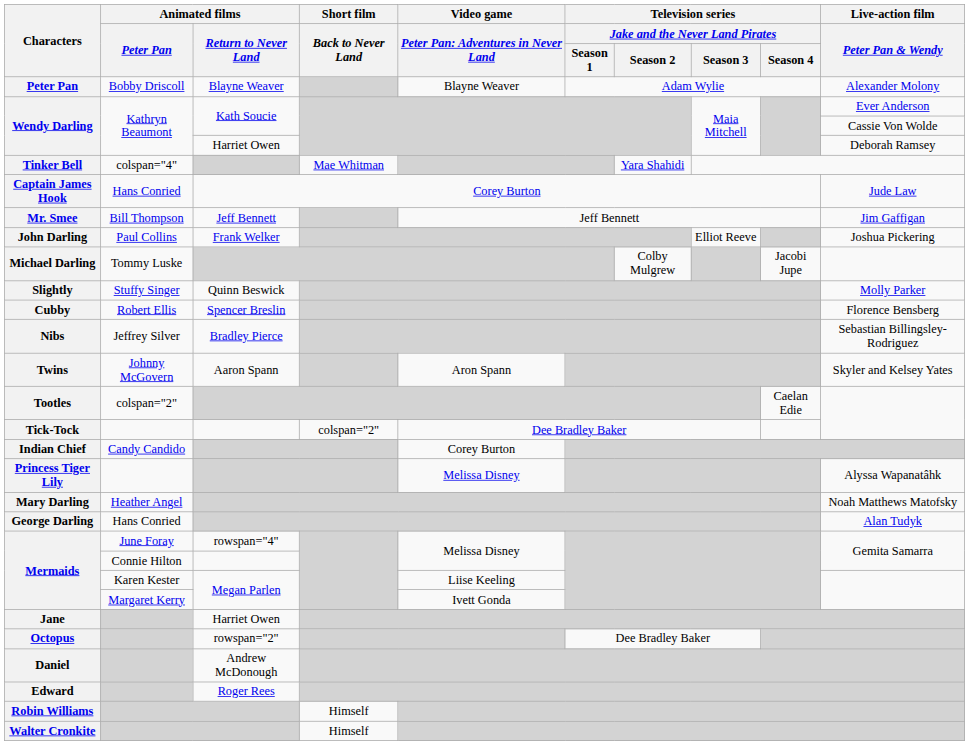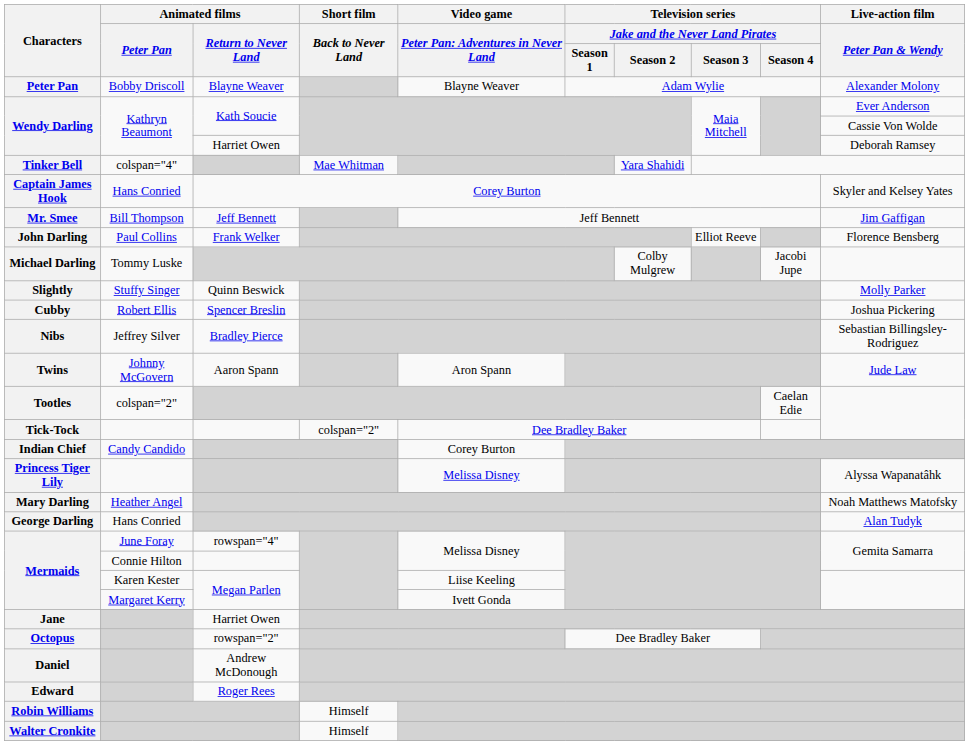(893, 191) Jude Law -> (893, 191) Skyler and Kelsey Yates
(893, 237) Joshua Pickering -> (893, 237) Florence Bensberg
(893, 309) Florence Bensberg -> (893, 309) Joshua Pickering
(893, 369) Skyler and Kelsey Yates -> (893, 369) Jude Law
